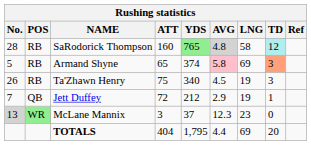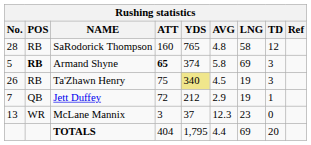(191, 47) lightgreen background -> (191, 47) no background
(219, 47) lightgrey background -> (219, 47) no background
(273, 47) paleturquoise background -> (273, 47) no background
(35, 64) normal -> (35, 64) bold
(163, 64) normal -> (163, 64) bold
(219, 64) pink background -> (219, 64) no background
(271, 64) lightsalmon background -> (271, 64) no background
(191, 81) no background -> (191, 81) khaki background
(12, 115) lightgrey background -> (12, 115) no background
(36, 115) lightgreen background -> (36, 115) no background
